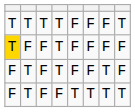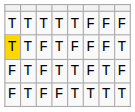(75, 23) F -> (75, 23) T
(122, 23) T -> (122, 23) F
(28, 47) F -> (28, 47) T
(122, 47) F -> (122, 47) T
(75, 71) F -> (75, 71) T
